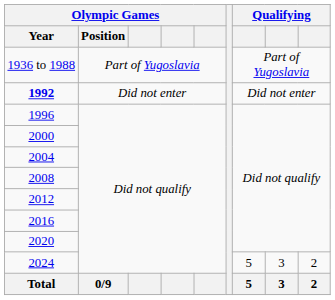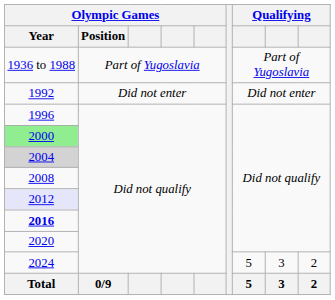(41, 94) bold -> (41, 94) normal
(41, 136) no background -> (41, 136) lightgreen background
(41, 157) no background -> (41, 157) lightgrey background
(41, 199) no background -> (41, 199) lavender background
(41, 220) normal -> (41, 220) bold
